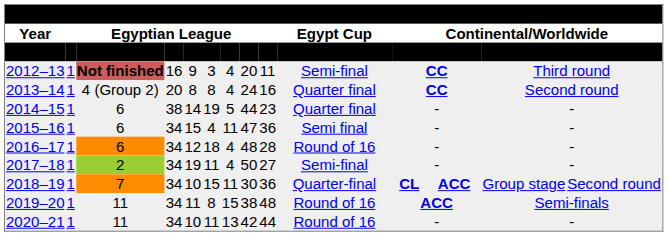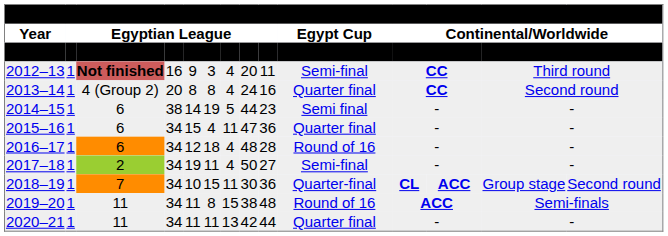(334, 108) Quarter final -> (334, 108) Semi final
(334, 127) Semi final -> (334, 127) Quarter final
(193, 221) 10 -> (193, 221) 11
(334, 221) Round of 16 -> (334, 221) Quarter final
